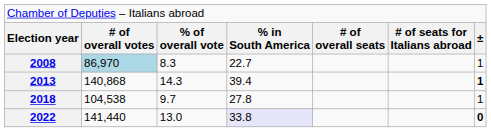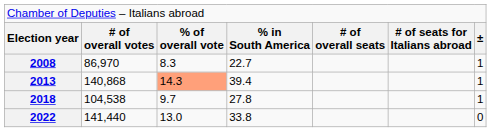(102, 63) lightblue background -> (102, 63) no background
(171, 81) no background -> (171, 81) lightsalmon background
(480, 81) bold -> (480, 81) normal
(240, 117) lavender background -> (240, 117) no background
(480, 117) bold -> (480, 117) normal
